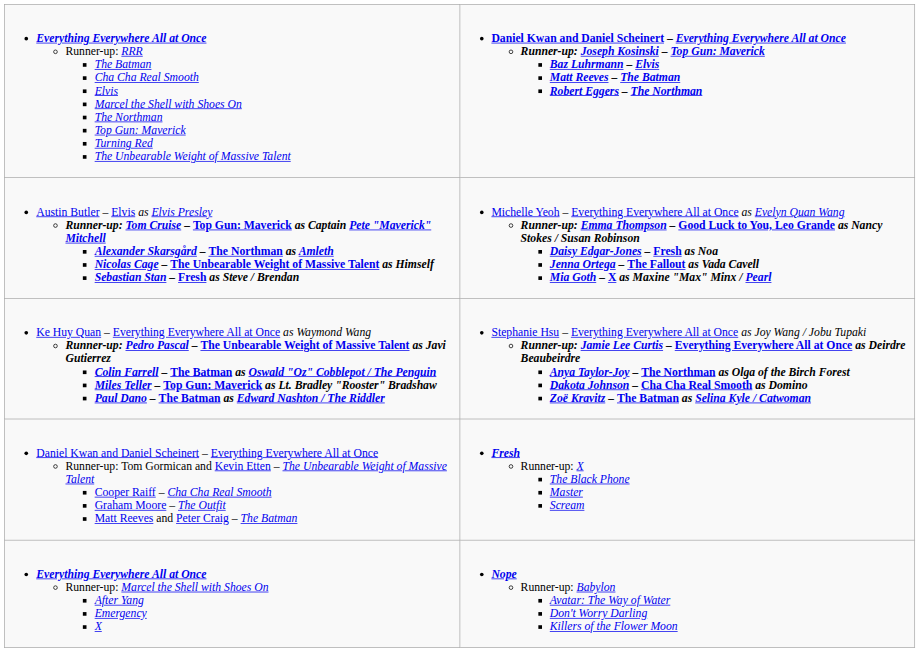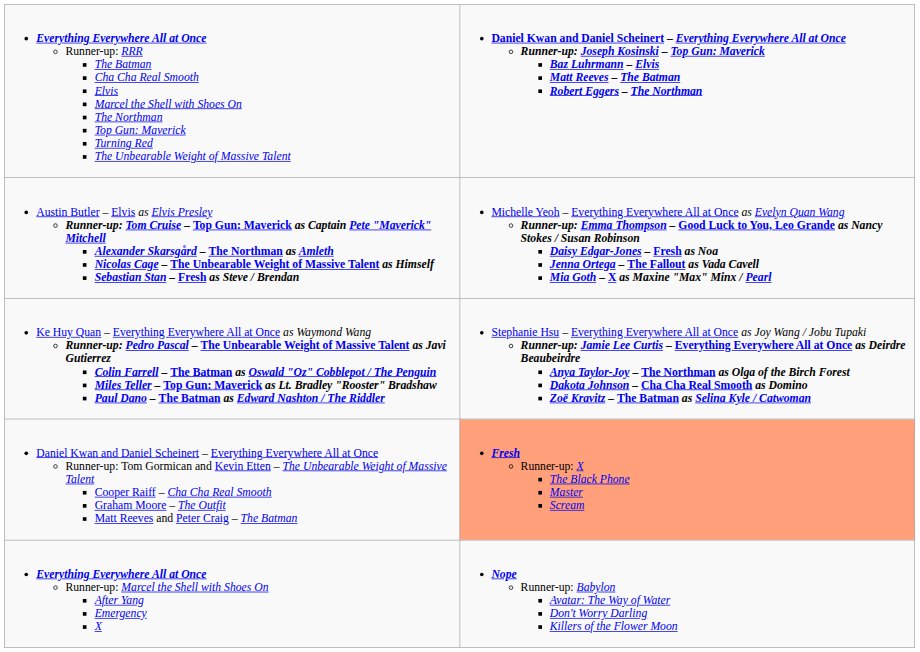(687, 479) no background -> (687, 479) lightsalmon background
